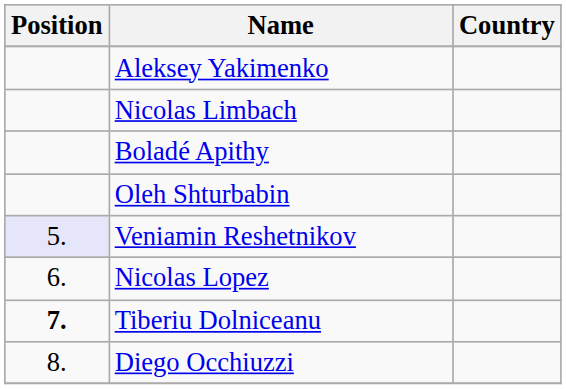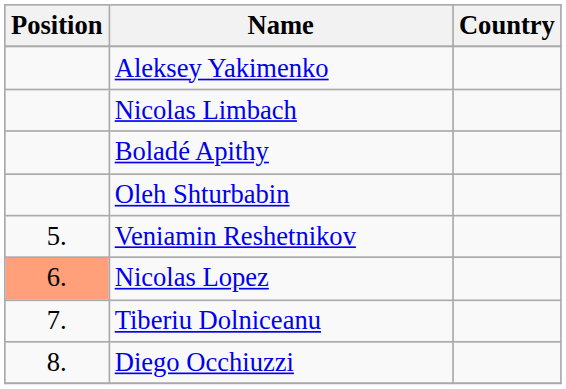(57, 236) lavender background -> (57, 236) no background
(57, 278) no background -> (57, 278) lightsalmon background
(57, 320) bold -> (57, 320) normal
